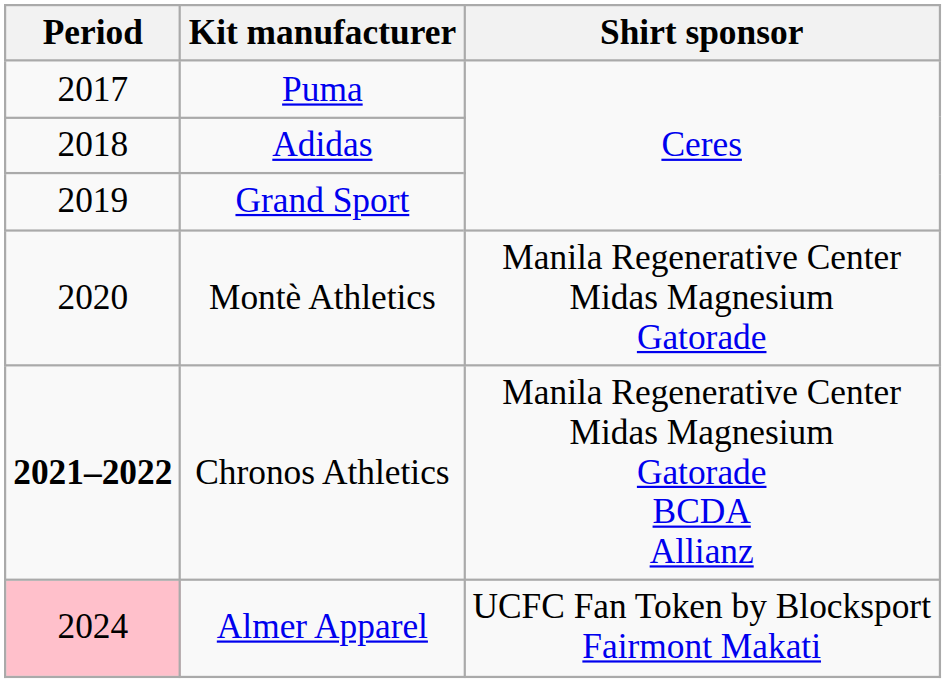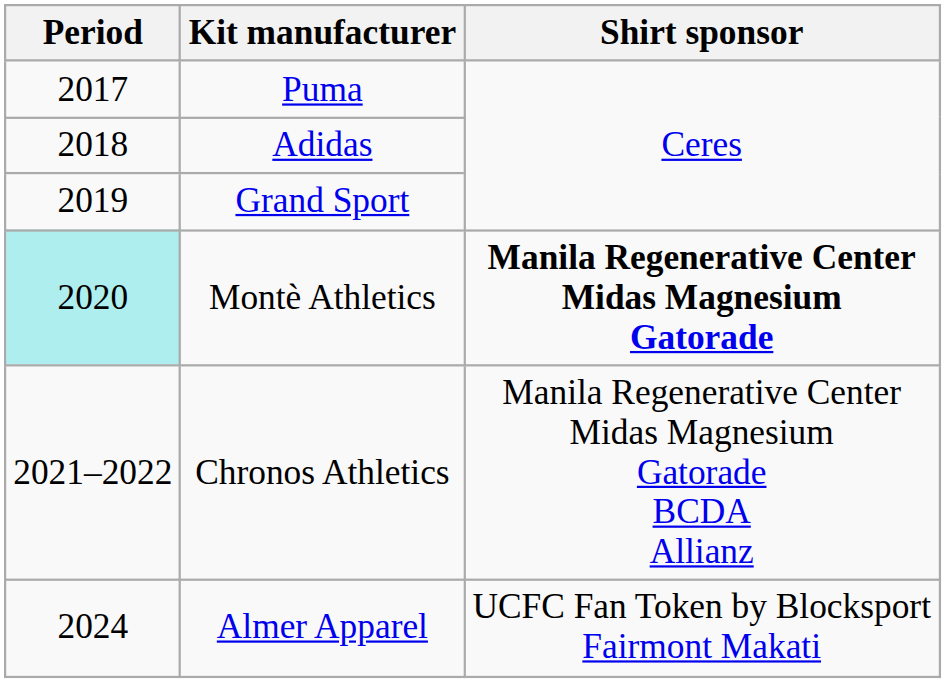(93, 296) no background -> (93, 296) paleturquoise background
(702, 296) normal -> (702, 296) bold
(93, 472) bold -> (93, 472) normal
(93, 627) pink background -> (93, 627) no background
